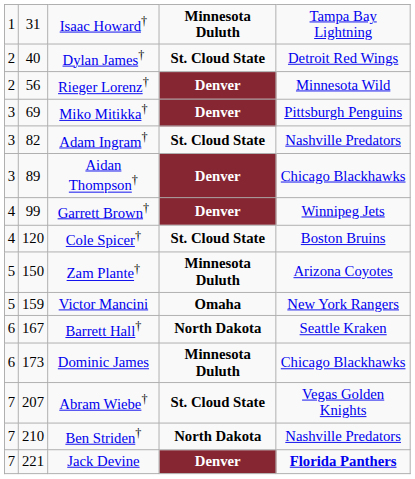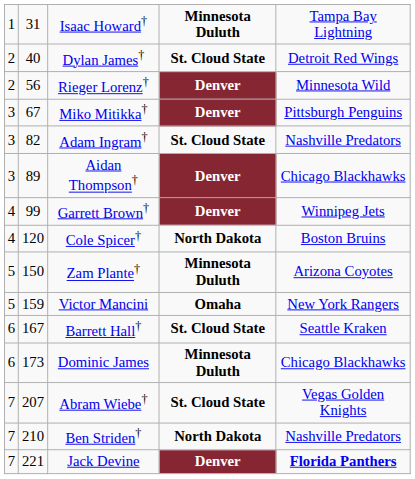(33, 112) 69 -> (33, 112) 67
(218, 238) St. Cloud State -> (218, 238) North Dakota
(218, 329) North Dakota -> (218, 329) St. Cloud State
